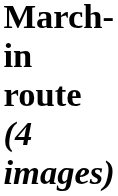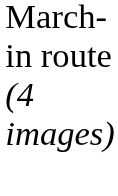(59, 94) bold -> (60, 75) normal
